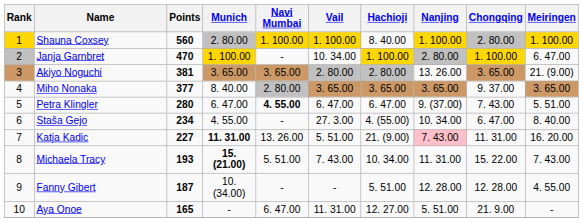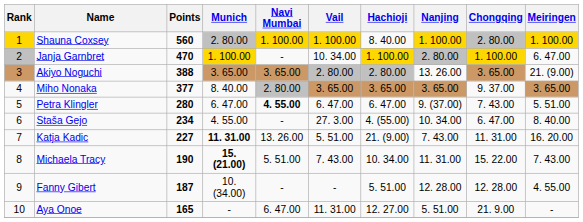(185, 72) 381 -> (185, 72) 388
(440, 137) pink background -> (440, 137) no background
(185, 159) 193 -> (185, 159) 190
